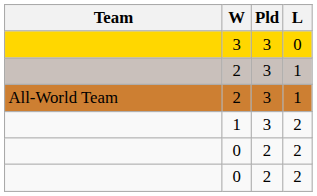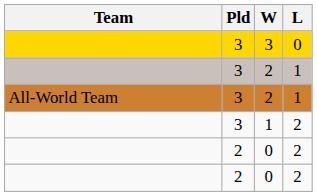columns swapped: (267, 17) <-> (237, 17)
